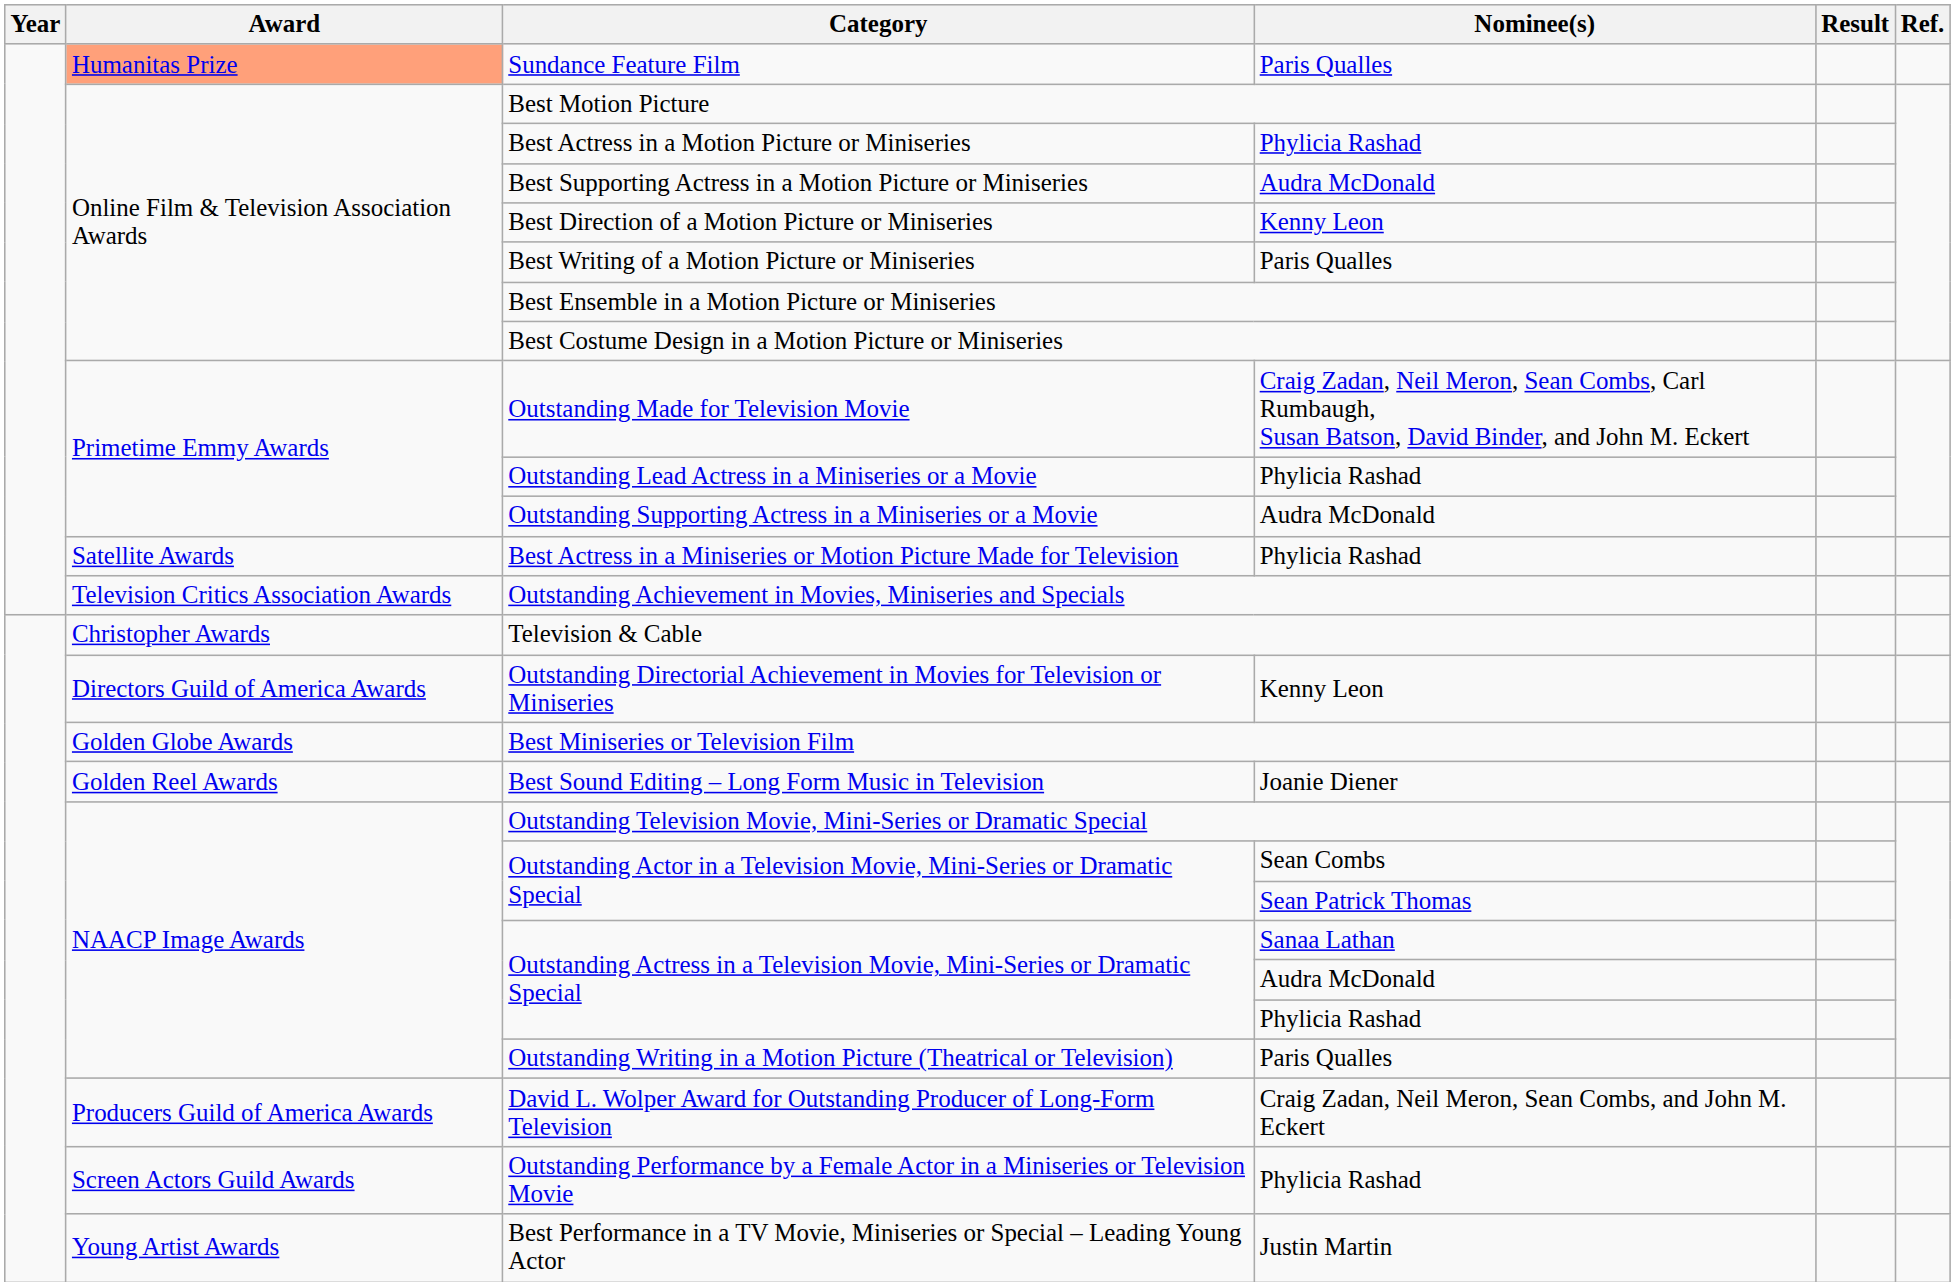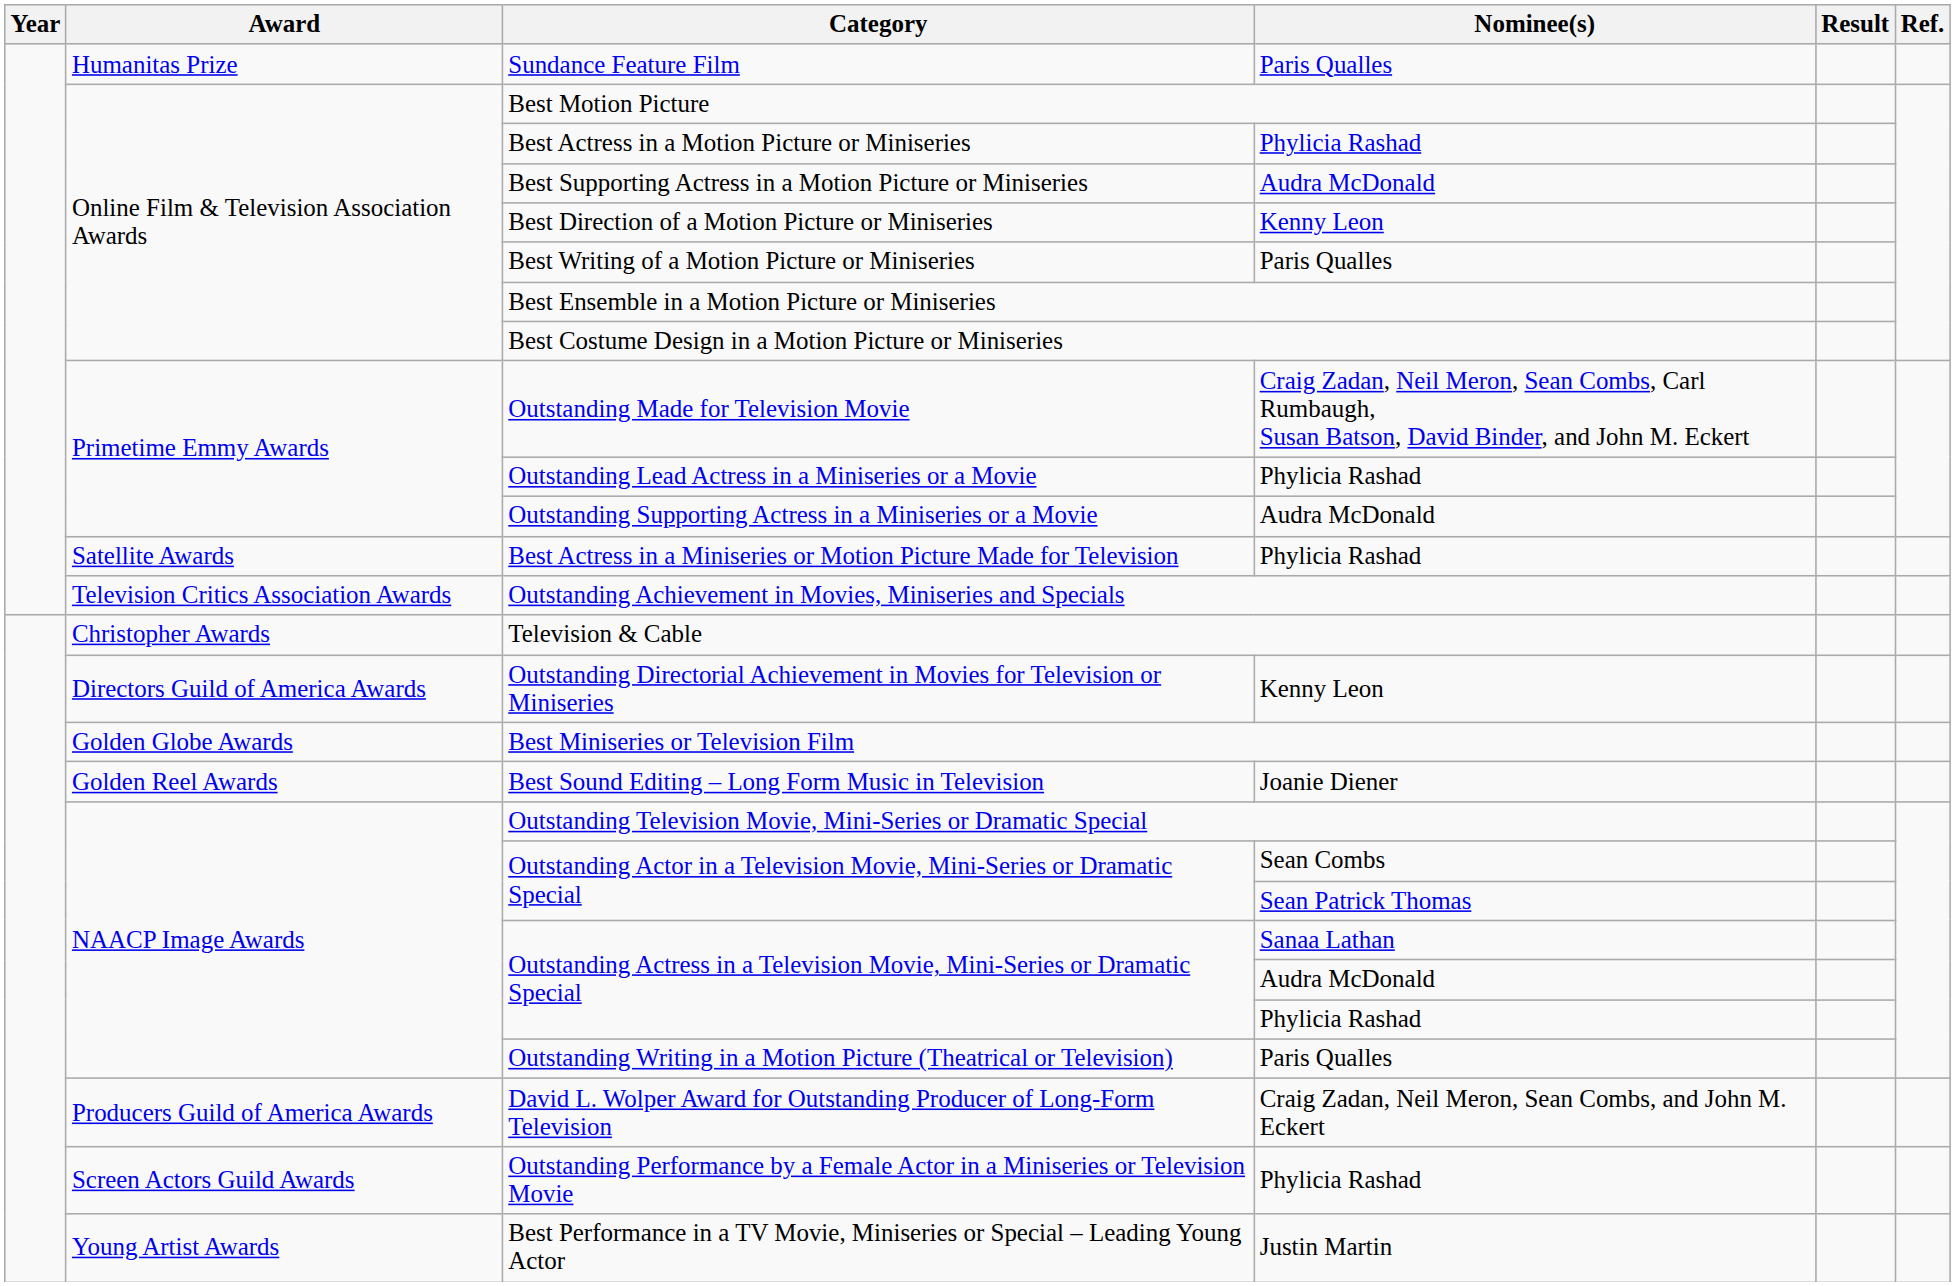(155, 63) lightsalmon background -> (155, 63) no background
